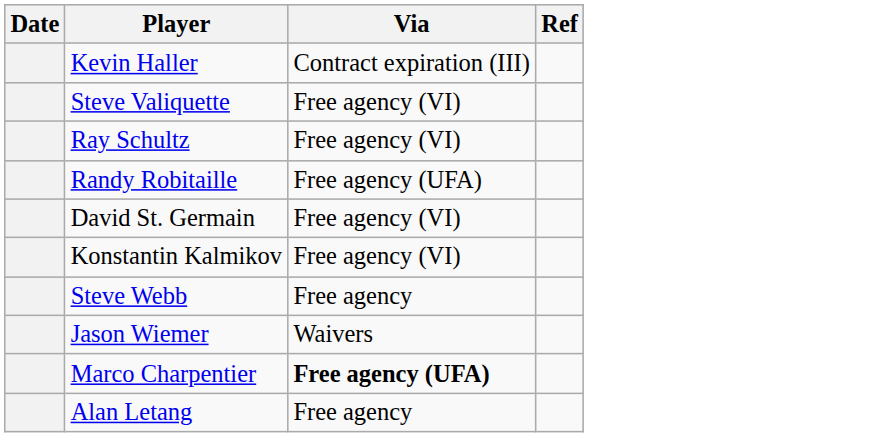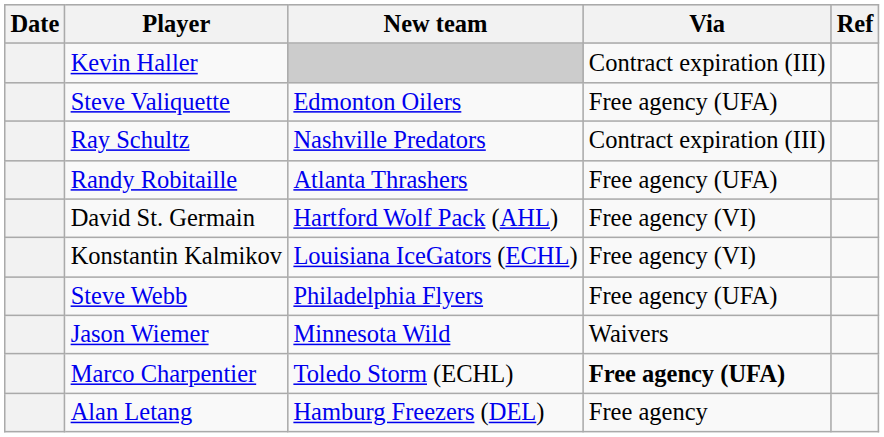+ column: (435, 23)
(377, 101) Free agency (VI) -> (683, 101) Free agency (UFA)
(377, 140) Free agency (VI) -> (707, 140) Contract expiration (III)
(353, 295) Free agency -> (683, 295) Free agency (UFA)
